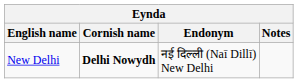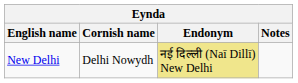(119, 60) bold -> (118, 60) normal
(209, 61) no background -> (208, 61) khaki background
